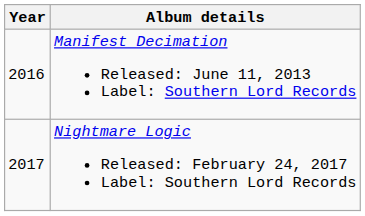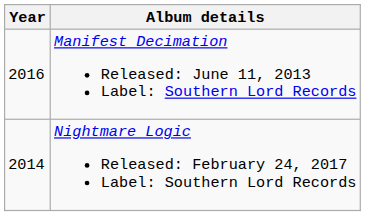(26, 165) 2017 -> (26, 165) 2014
